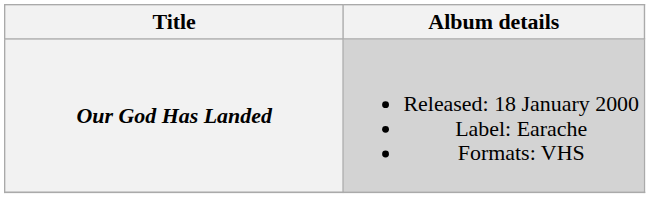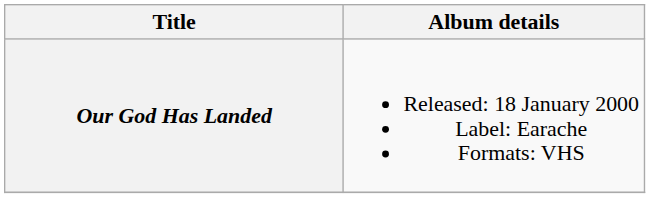(494, 128) lightgrey background -> (494, 128) no background
